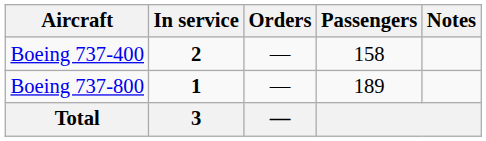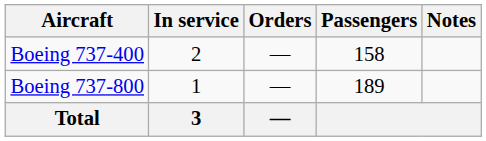(196, 53) bold -> (196, 53) normal
(196, 86) bold -> (196, 86) normal
